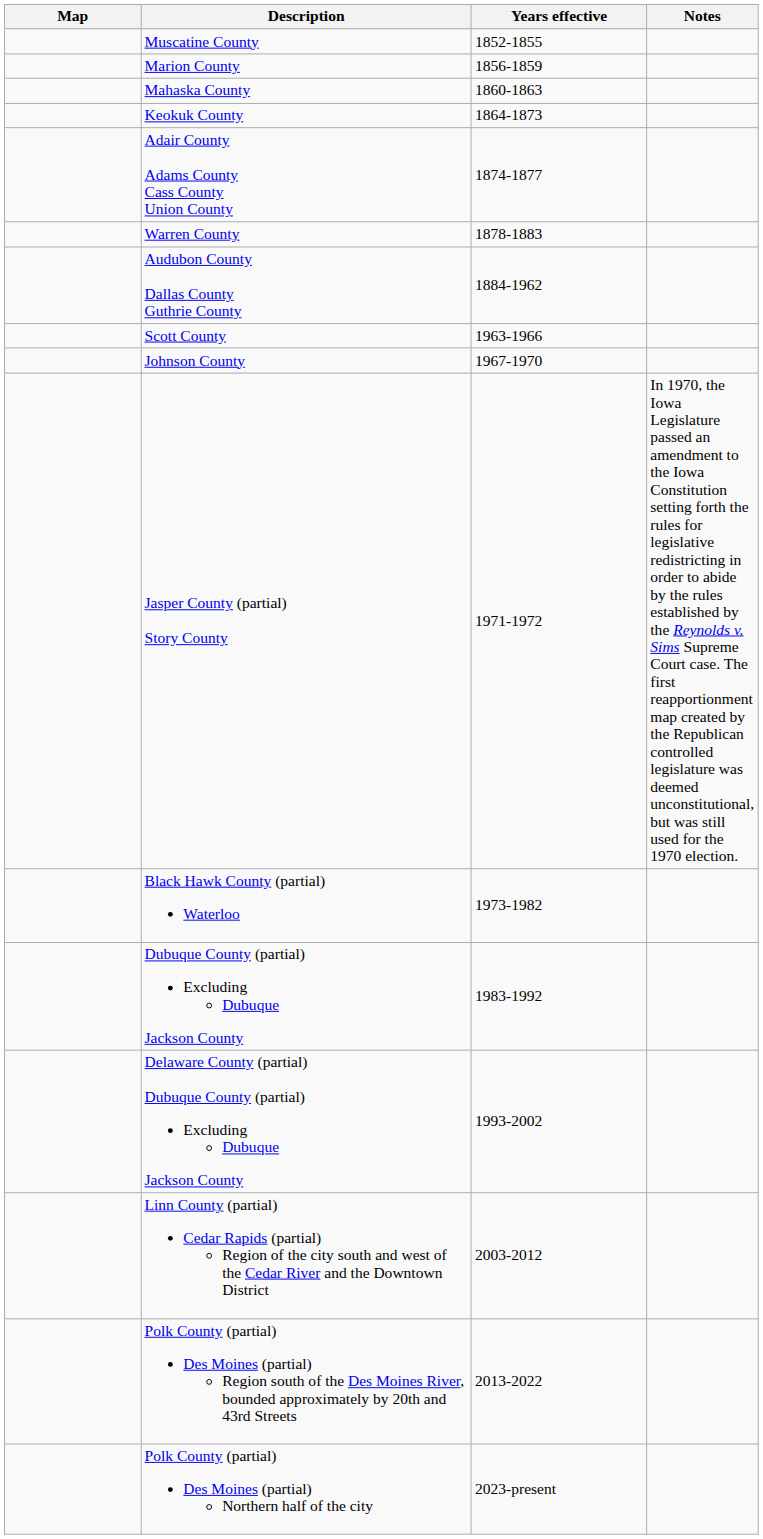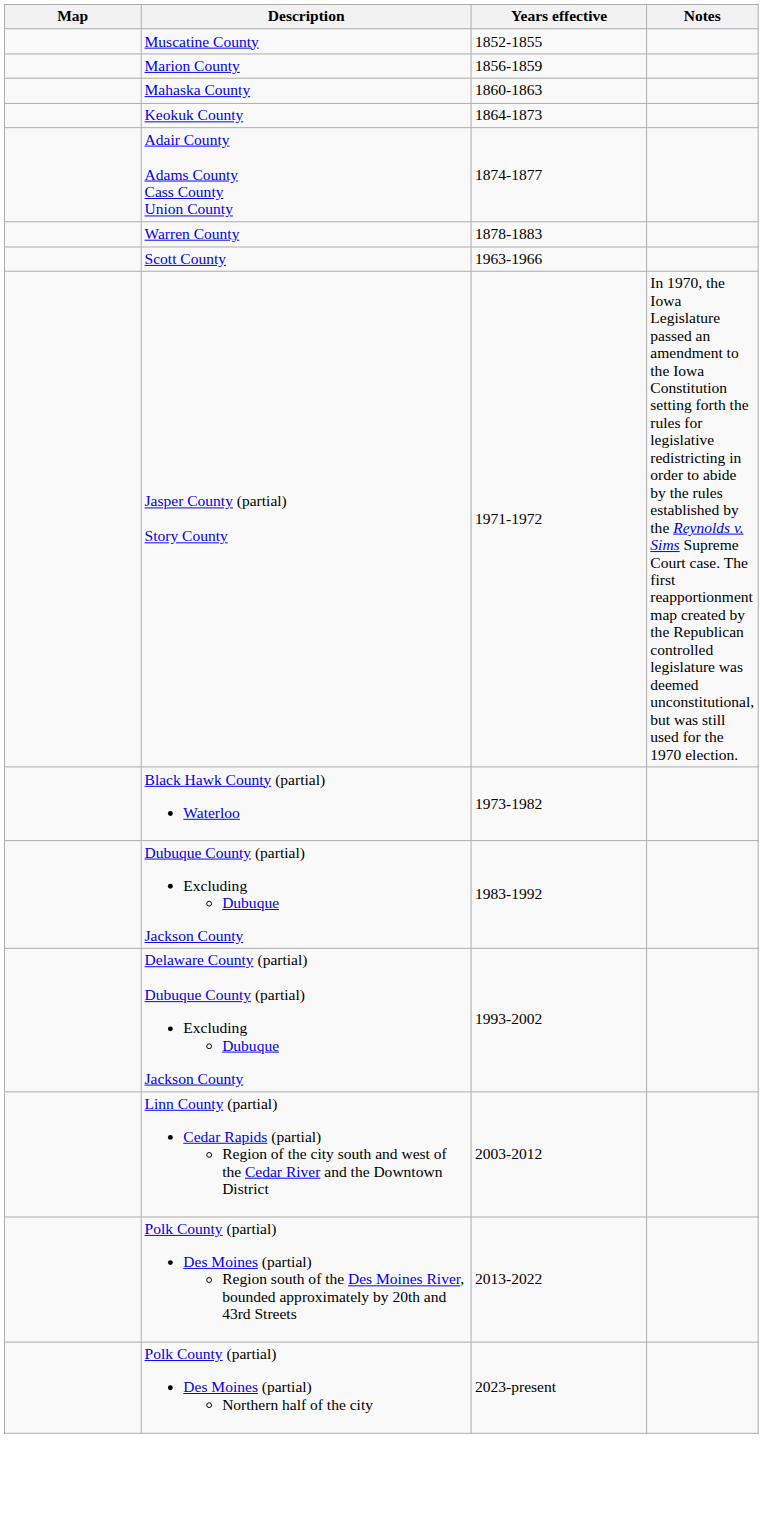- row: (198, 285)
- row: (195, 360)
